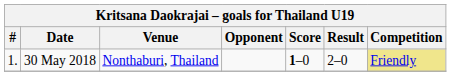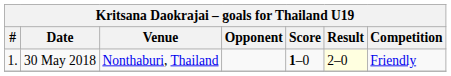(337, 60) no background -> (337, 60) lightyellow background
(393, 60) khaki background -> (393, 60) no background
